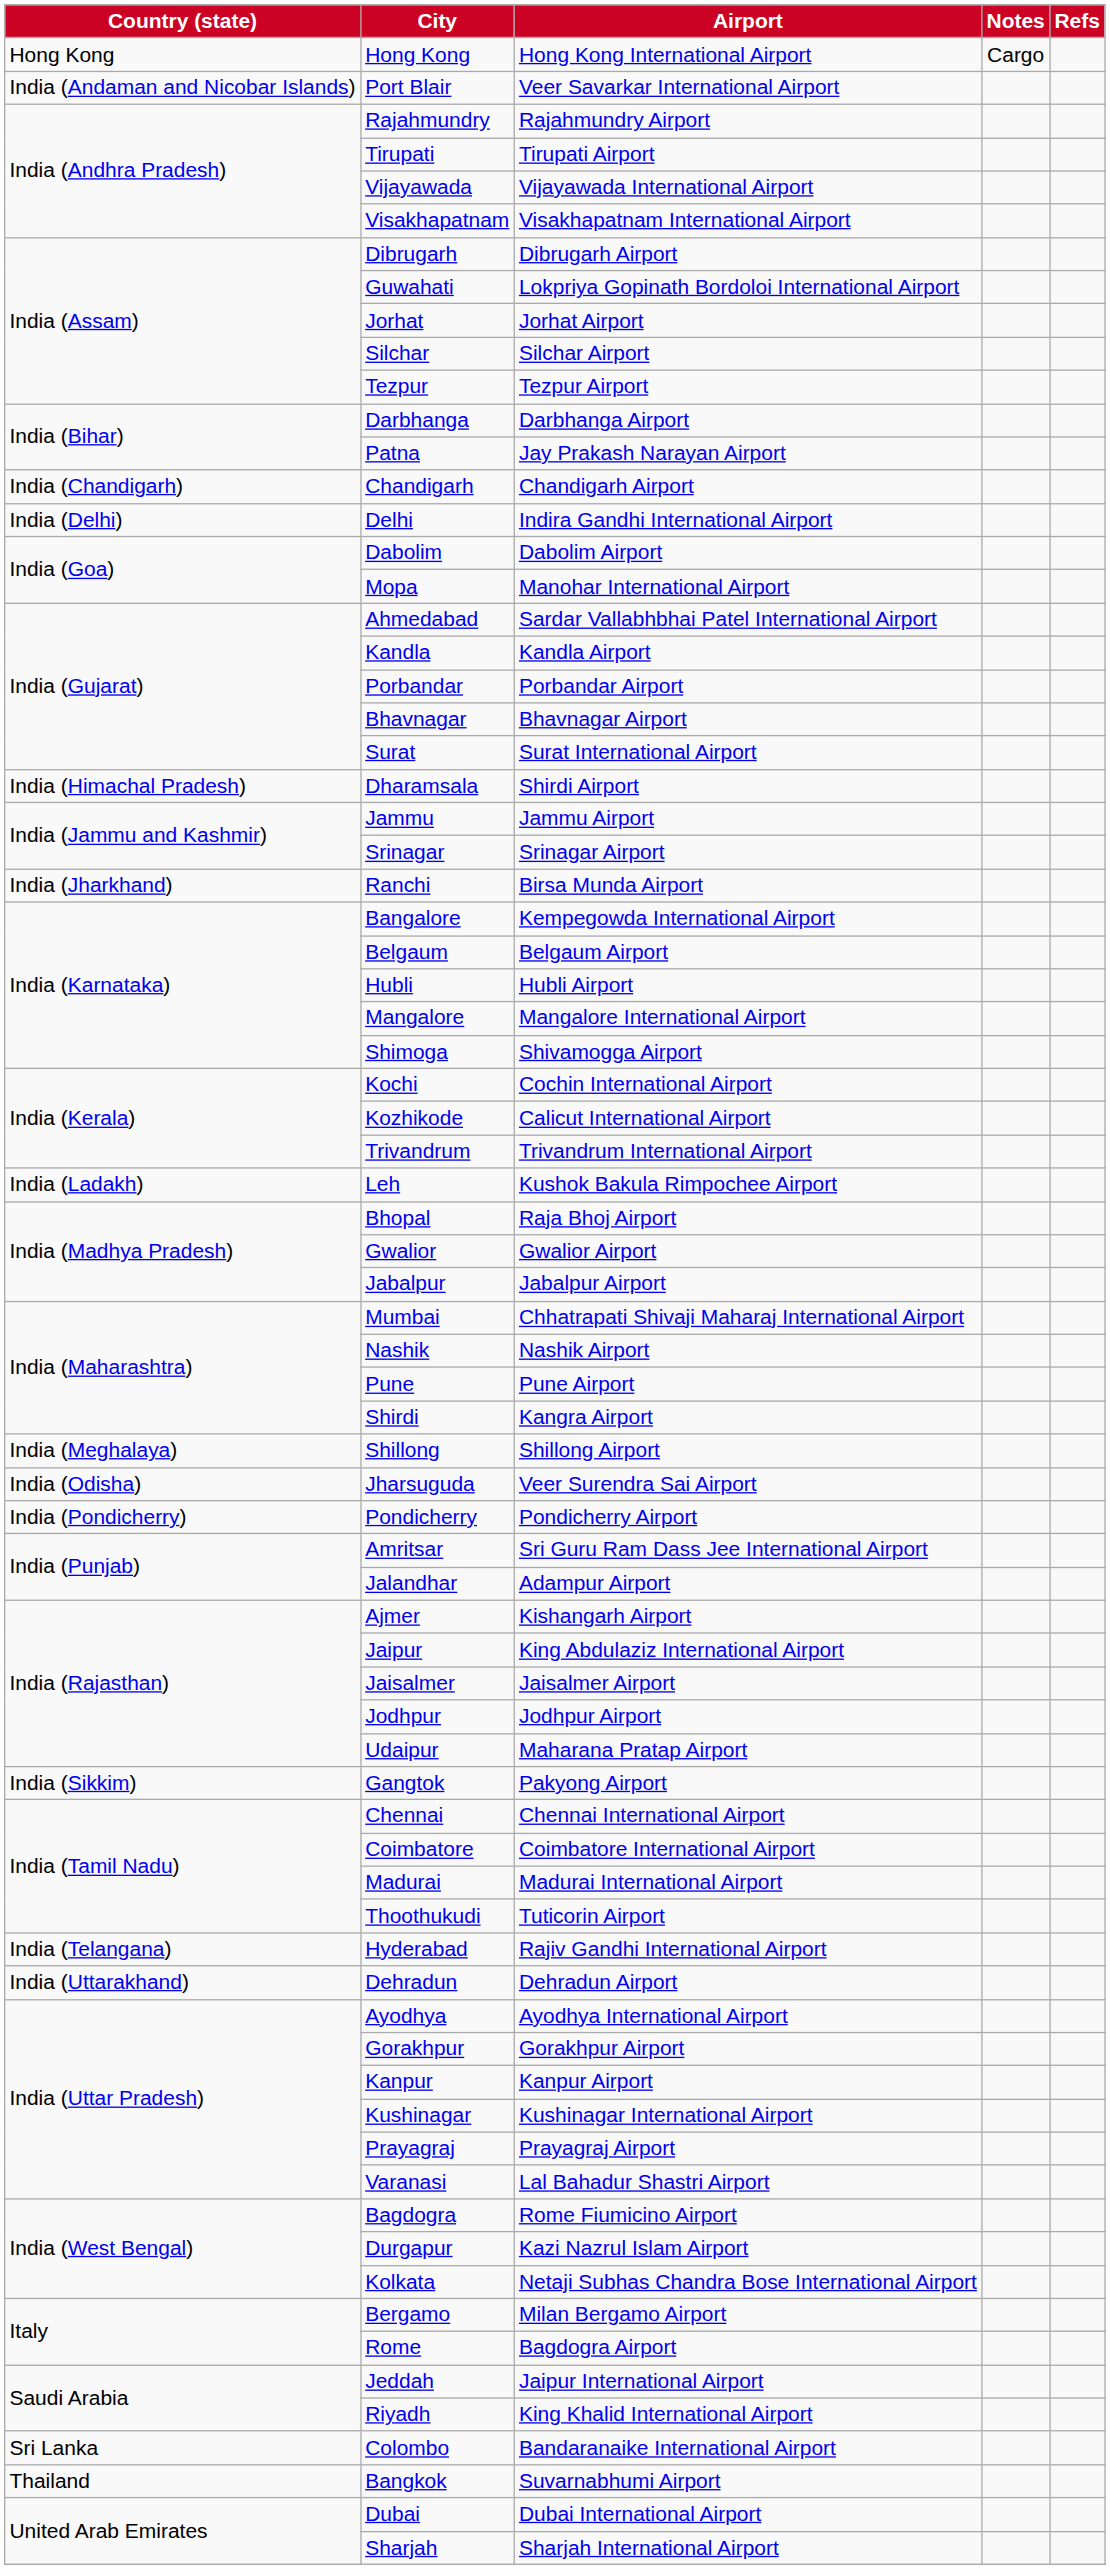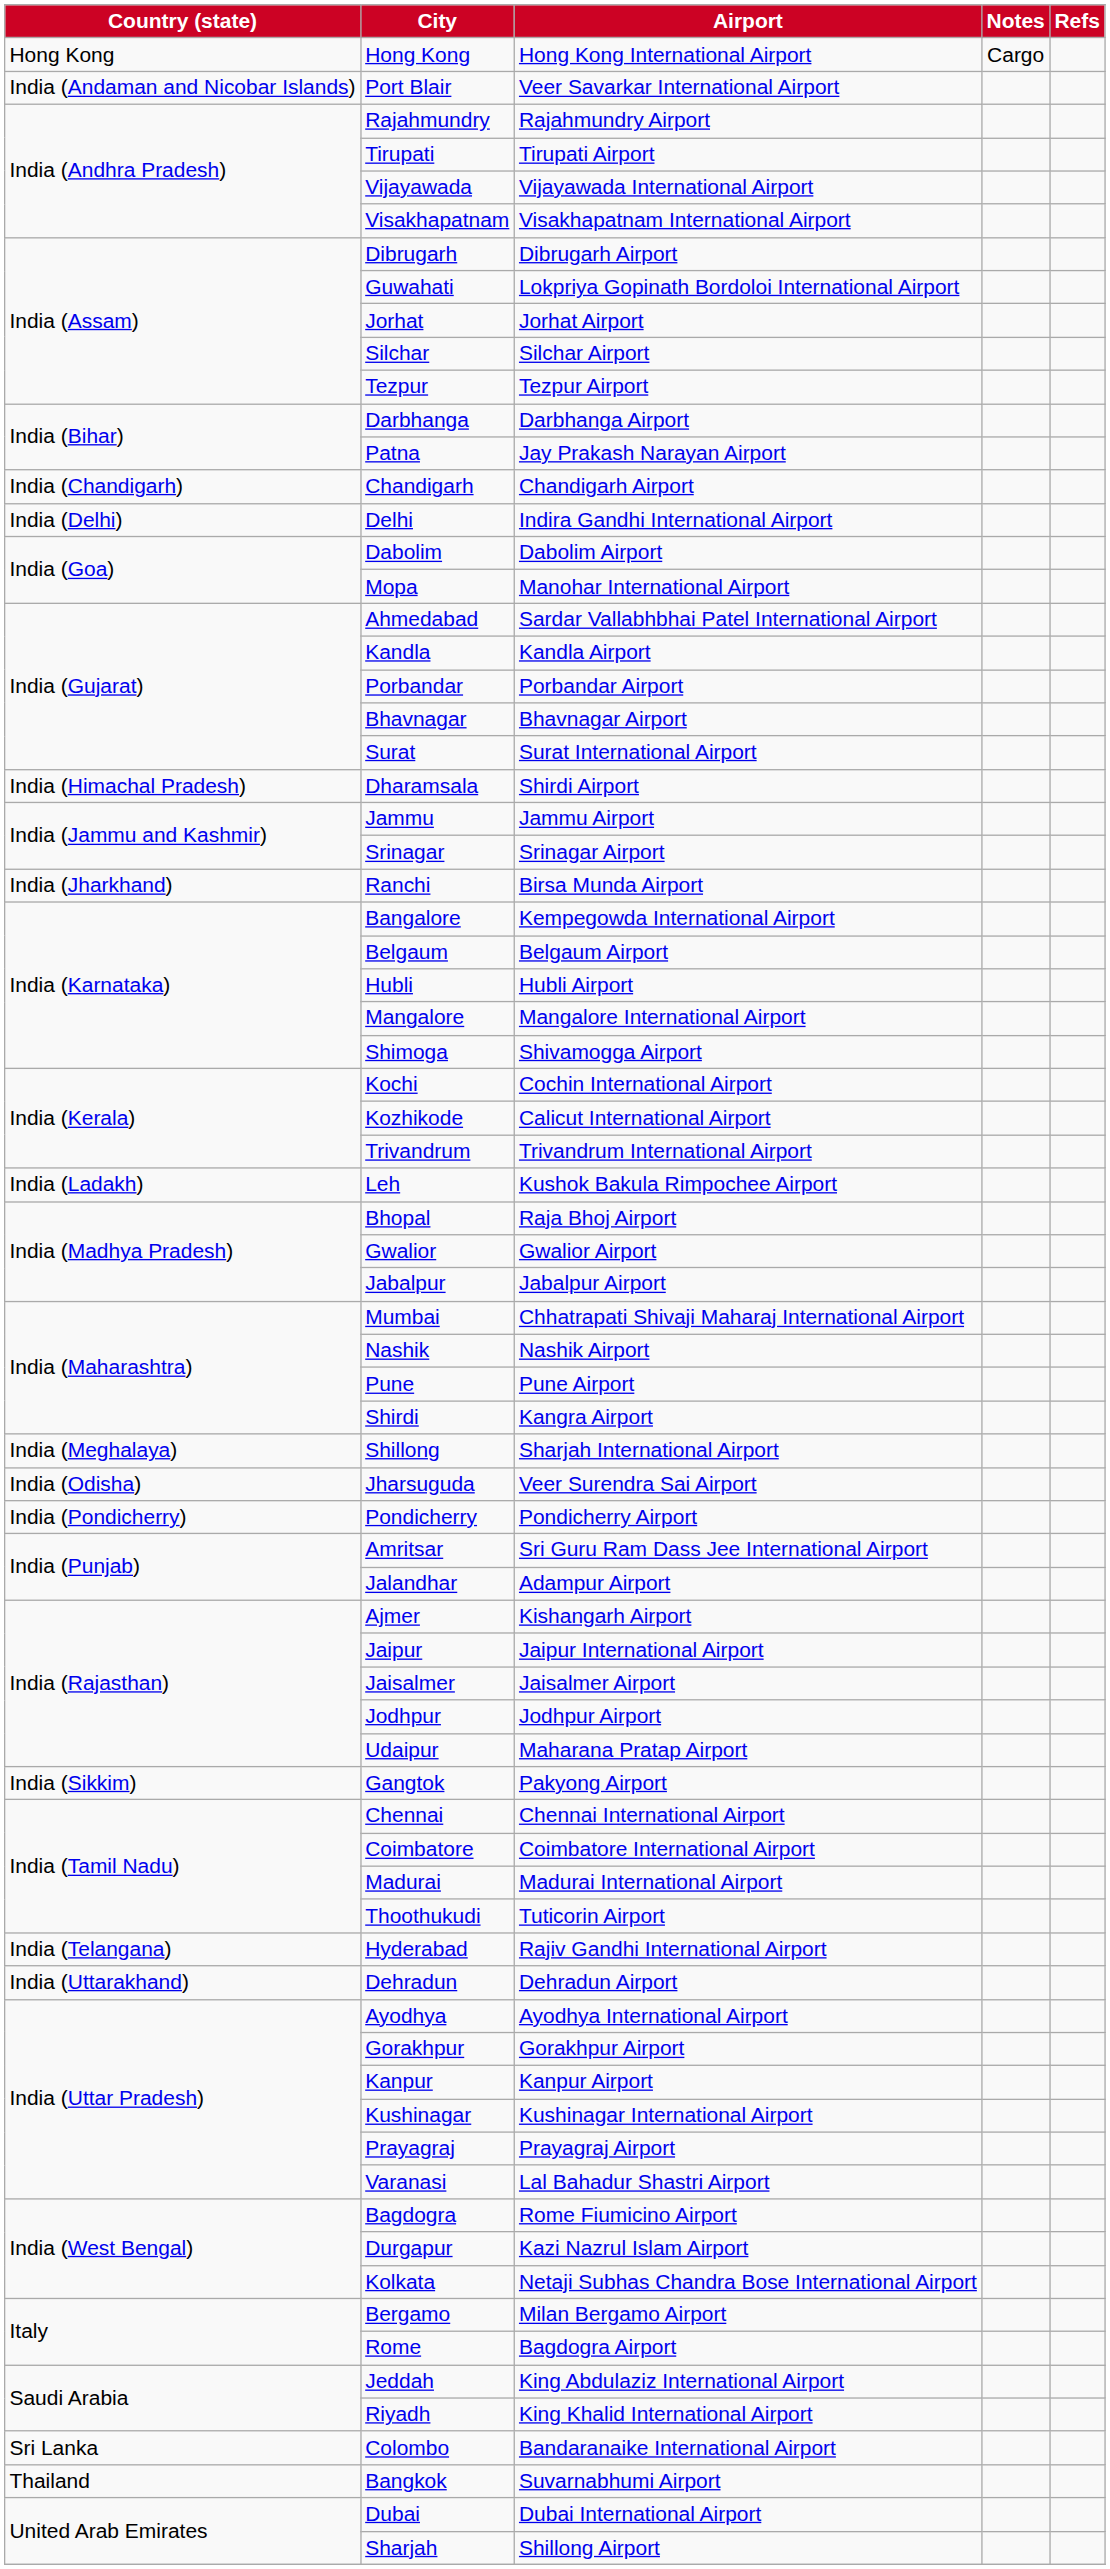(589, 1450) Shillong Airport -> (649, 1450) Sharjah International Airport
(681, 1649) King Abdulaziz International Airport -> (641, 1649) Jaipur International Airport
(641, 2381) Jaipur International Airport -> (681, 2381) King Abdulaziz International Airport
(649, 2547) Sharjah International Airport -> (589, 2547) Shillong Airport
